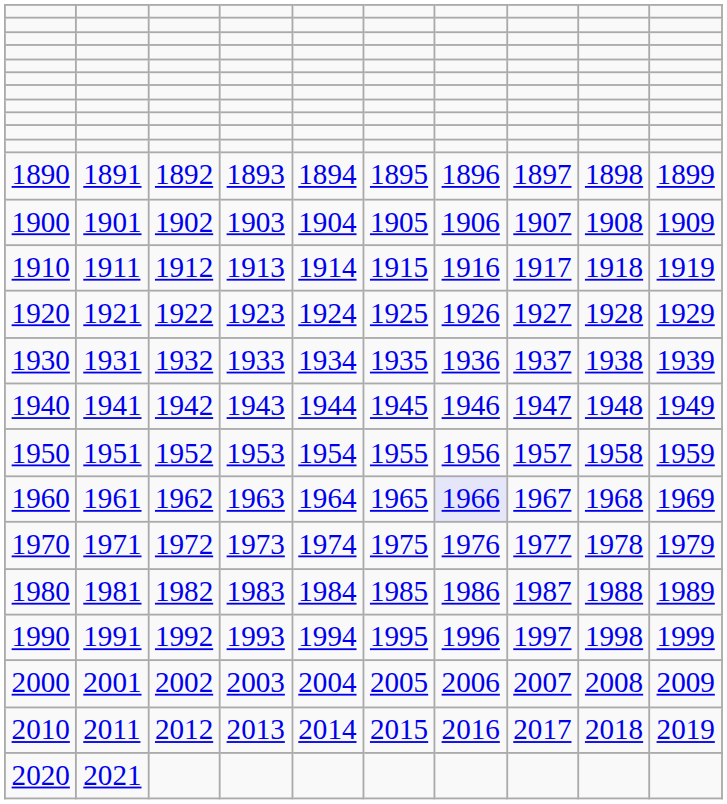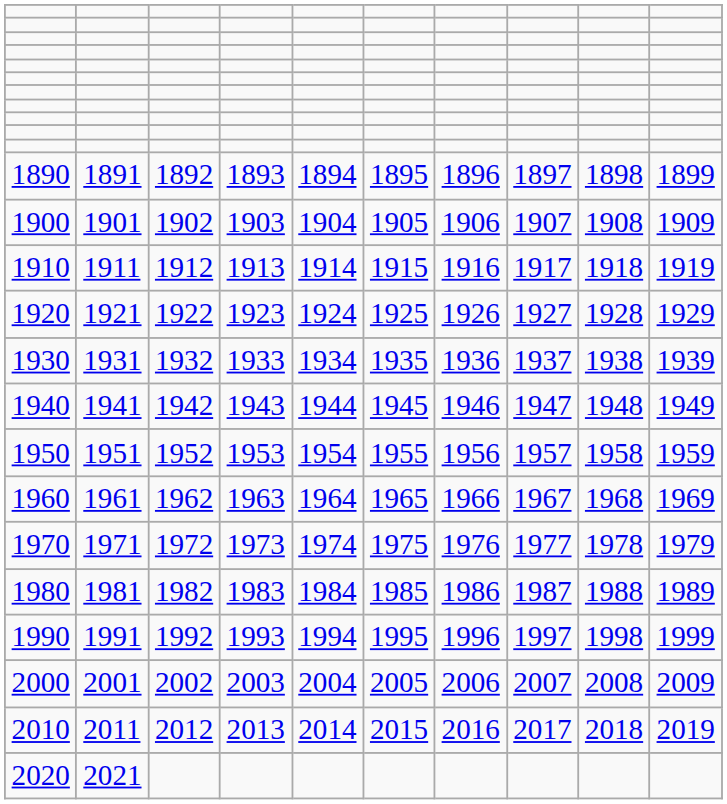(471, 498) lavender background -> (471, 498) no background
